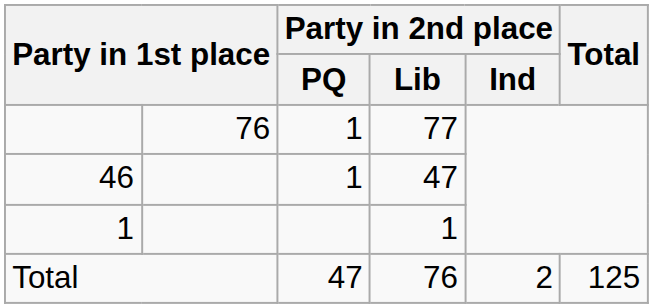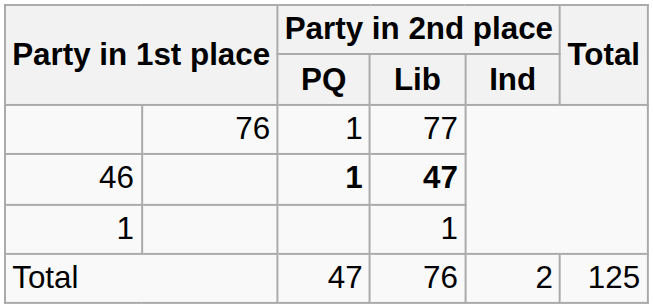(354, 178) normal -> (354, 178) bold
(440, 178) normal -> (440, 178) bold
